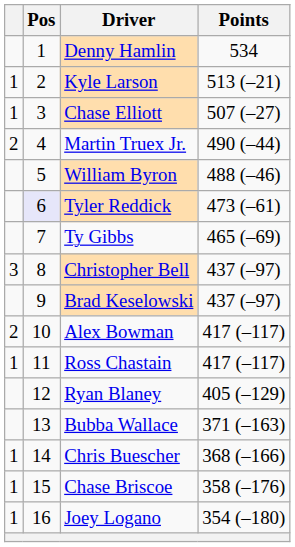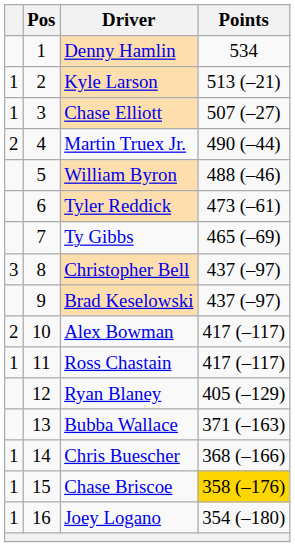(41, 206) lavender background -> (41, 206) no background
(244, 486) no background -> (244, 486) gold background
